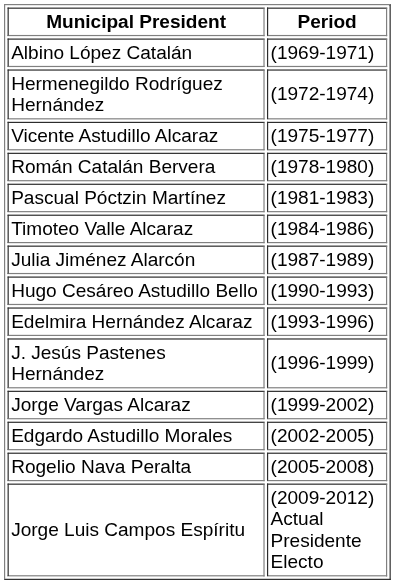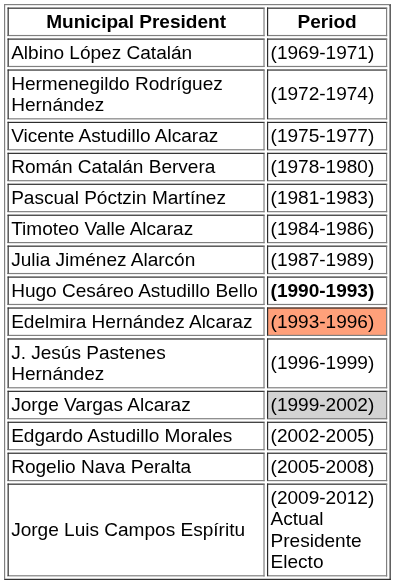(322, 290) normal -> (322, 290) bold
(322, 321) no background -> (322, 321) lightsalmon background
(322, 404) no background -> (322, 404) lightgrey background
